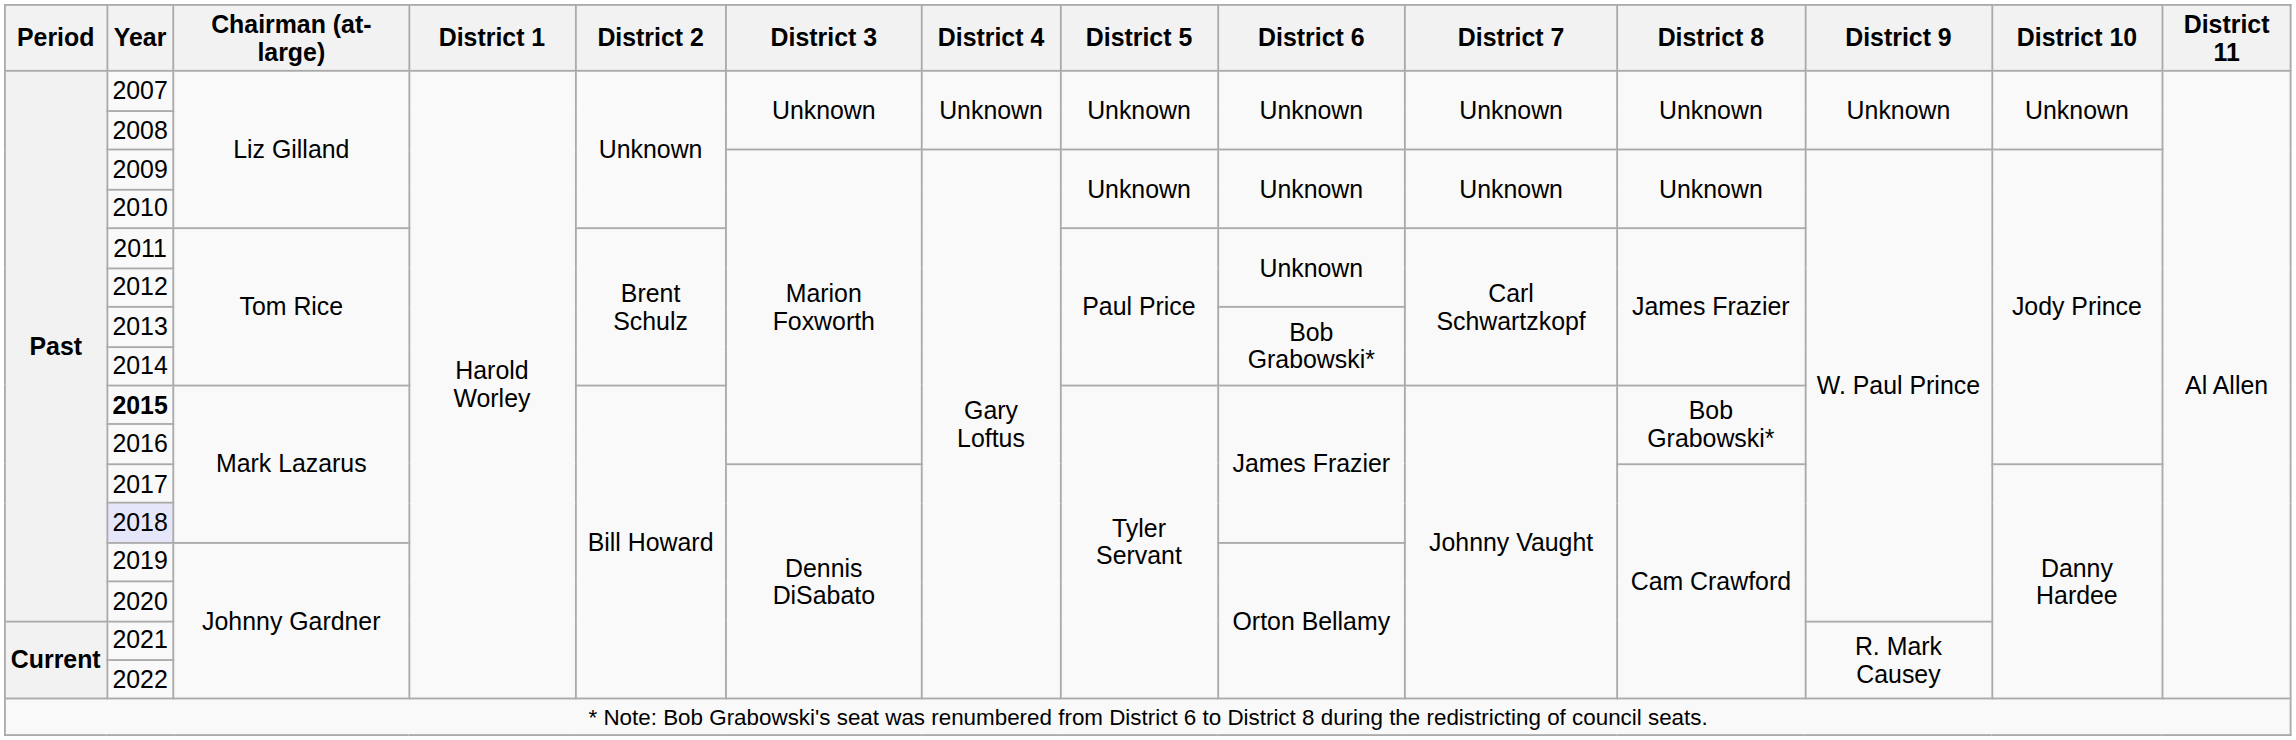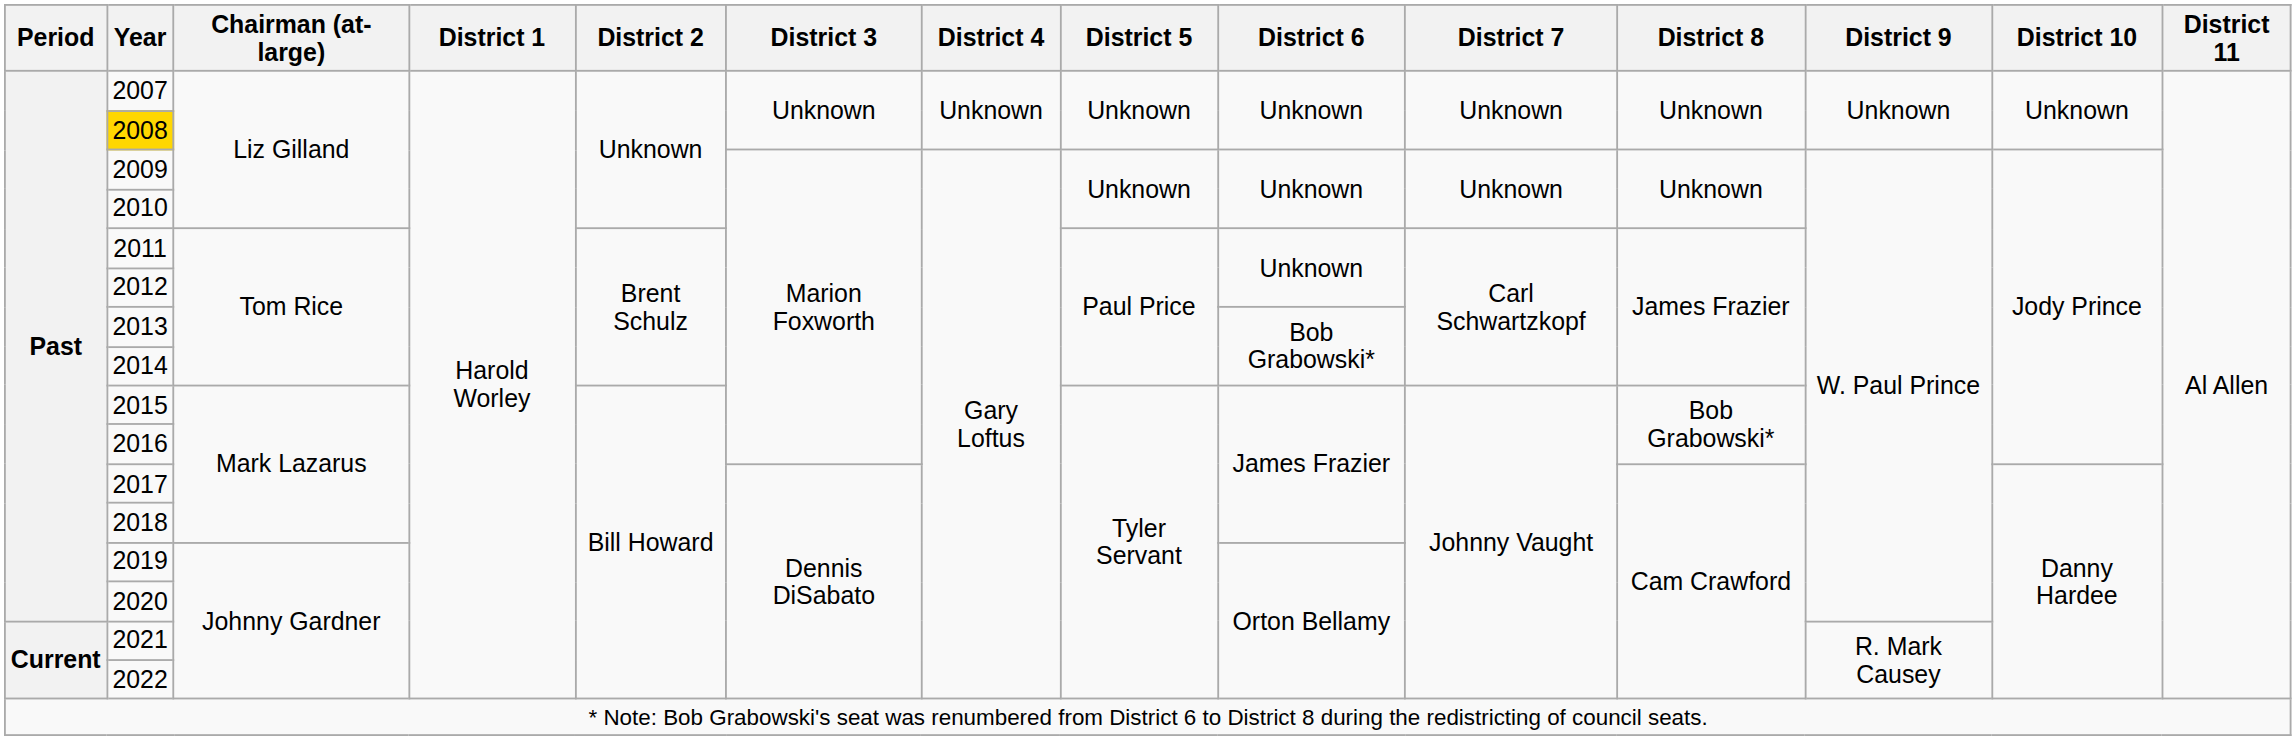(140, 130) no background -> (140, 130) gold background
(140, 405) bold -> (140, 405) normal
(140, 522) lavender background -> (140, 522) no background
